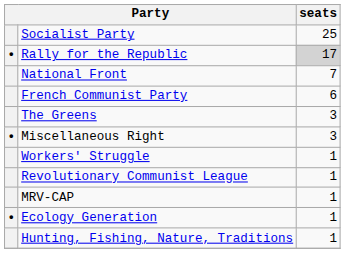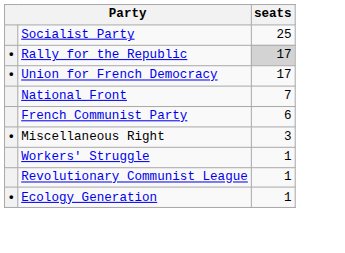+ row: (119, 76)
- row: (59, 117)
- row: (48, 198)
- row: (157, 239)
